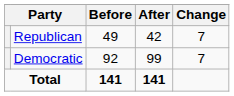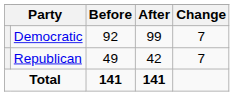rows swapped: (48, 58) <-> (48, 36)
